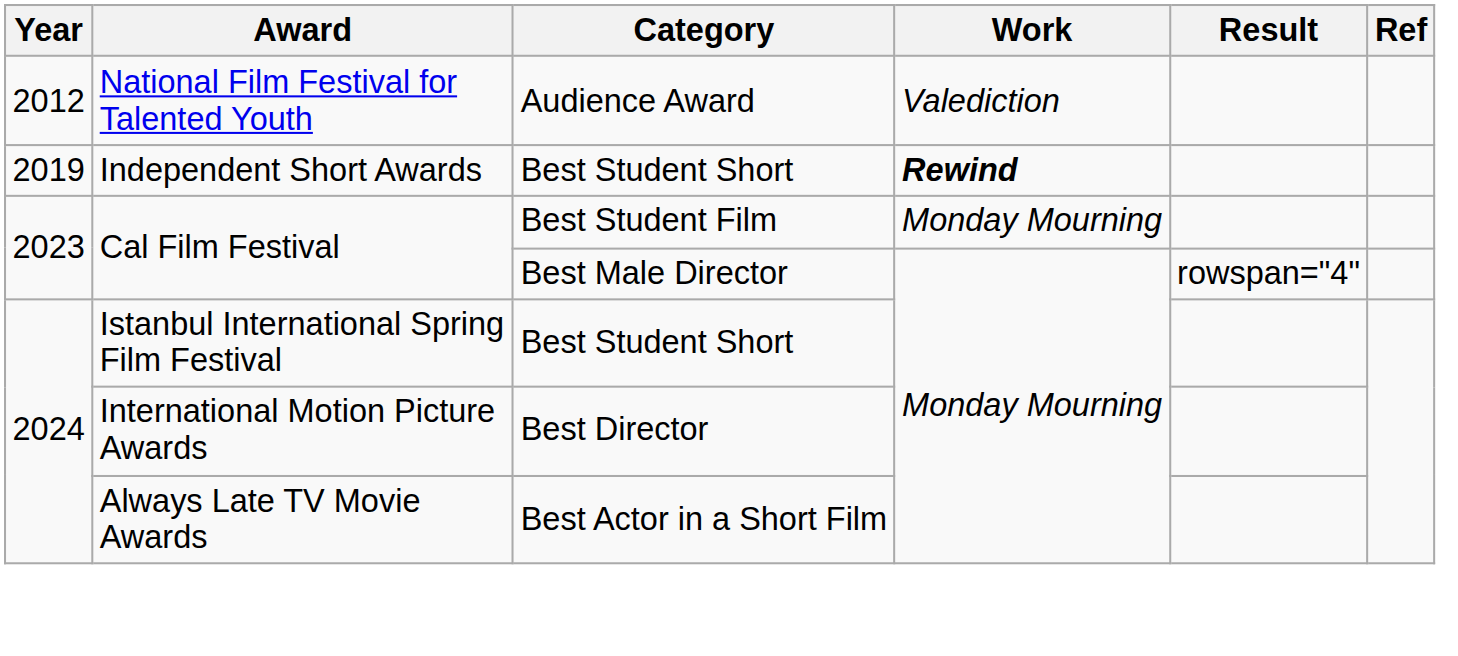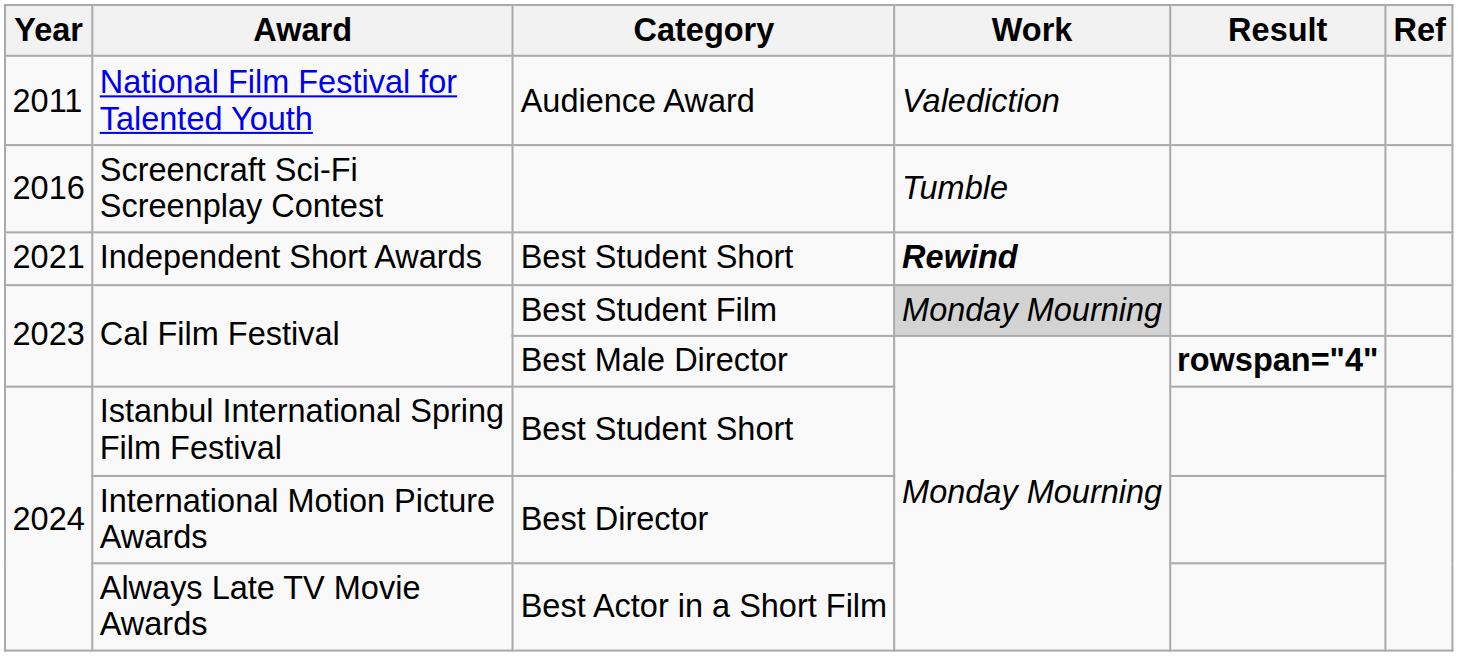(49, 100) 2012 -> (47, 100) 2011
+ row: (241, 188)
(49, 169) 2019 -> (49, 257) 2021
(1032, 221) no background -> (1032, 309) lightgrey background
(1269, 272) normal -> (1278, 360) bold
